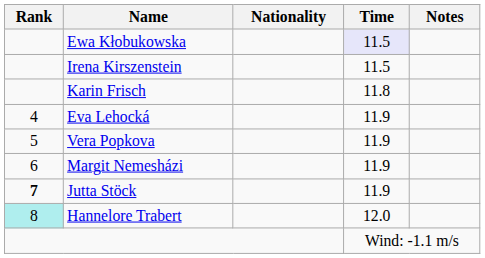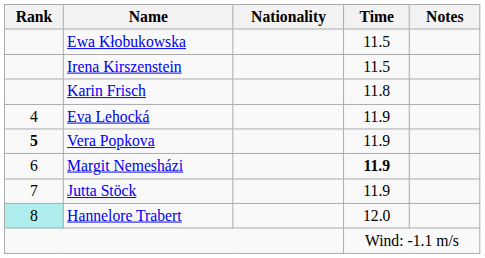(377, 41) lavender background -> (377, 41) no background
(34, 141) normal -> (34, 141) bold
(377, 166) normal -> (377, 166) bold
(34, 191) bold -> (34, 191) normal
